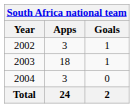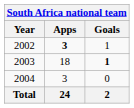(65, 45) normal -> (65, 45) bold
(107, 62) normal -> (107, 62) bold
